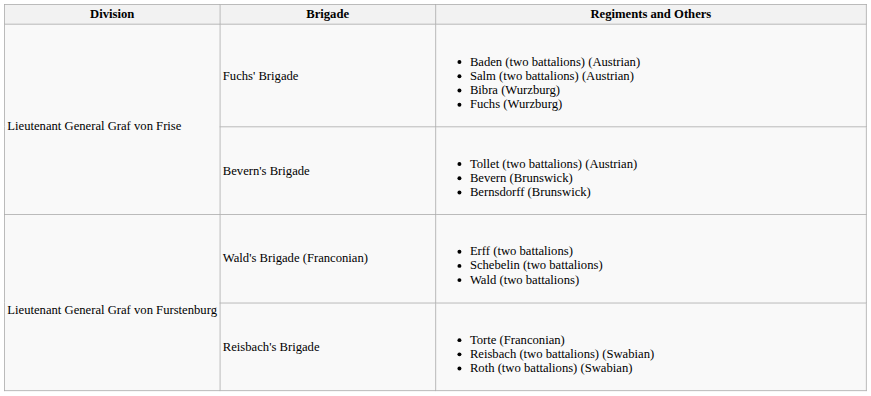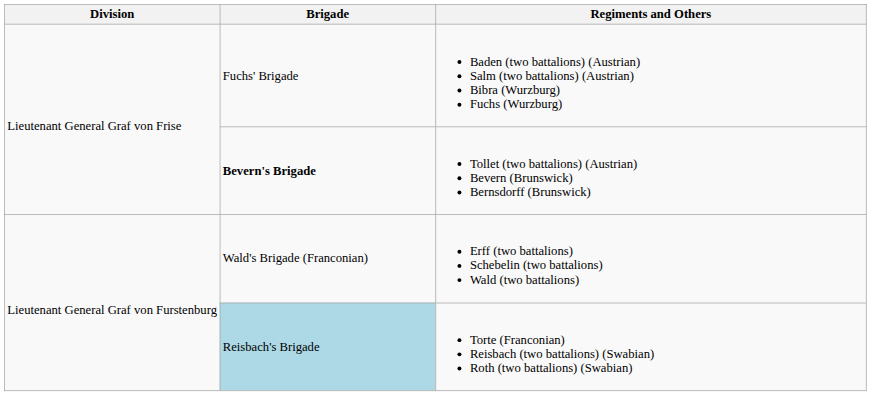(266, 170) normal -> (269, 170) bold
(271, 346) no background -> (271, 346) lightblue background
